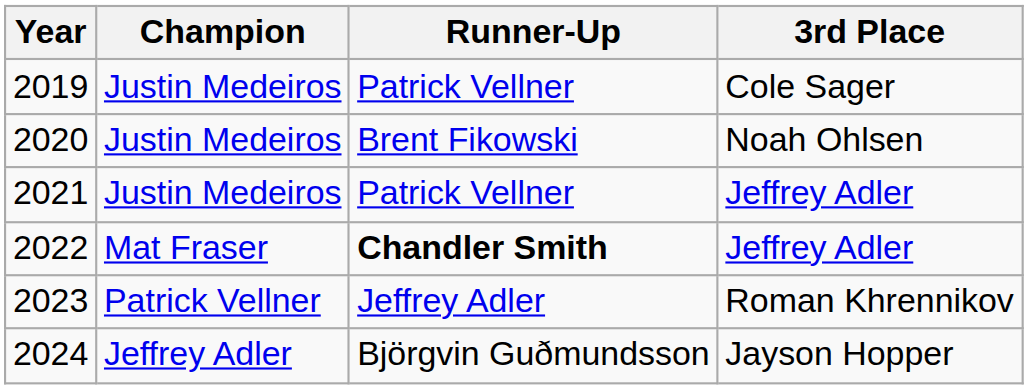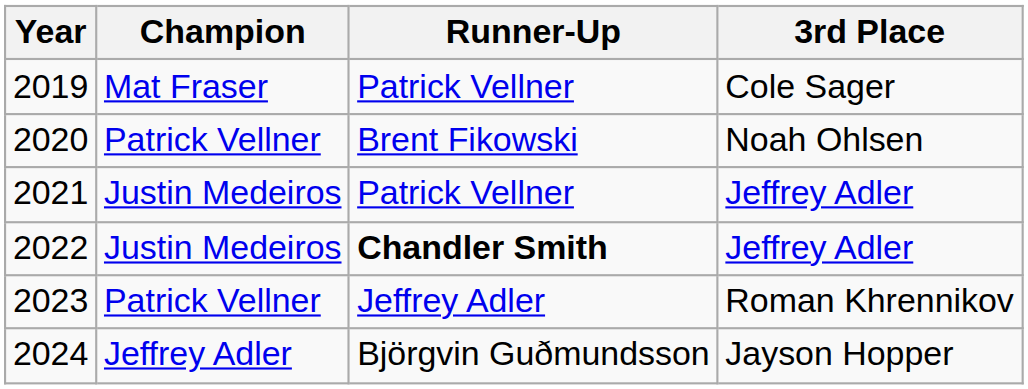(223, 86) Justin Medeiros -> (186, 86) Mat Fraser
(223, 139) Justin Medeiros -> (212, 139) Patrick Vellner
(186, 247) Mat Fraser -> (223, 247) Justin Medeiros
